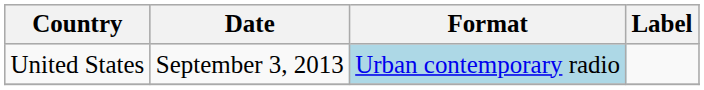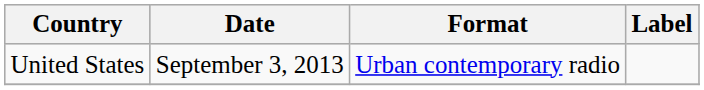(488, 63) lightblue background -> (488, 63) no background
